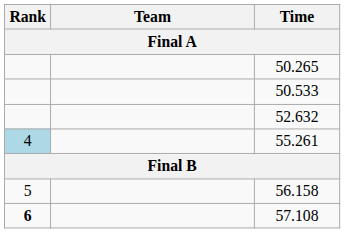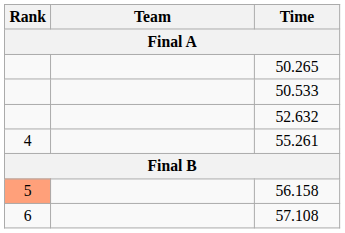(28, 141) lightblue background -> (28, 141) no background
(28, 191) no background -> (28, 191) lightsalmon background
(28, 215) bold -> (28, 215) normal
